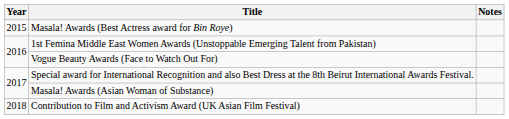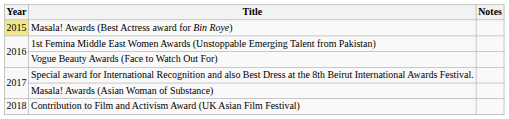(17, 28) no background -> (17, 28) khaki background
